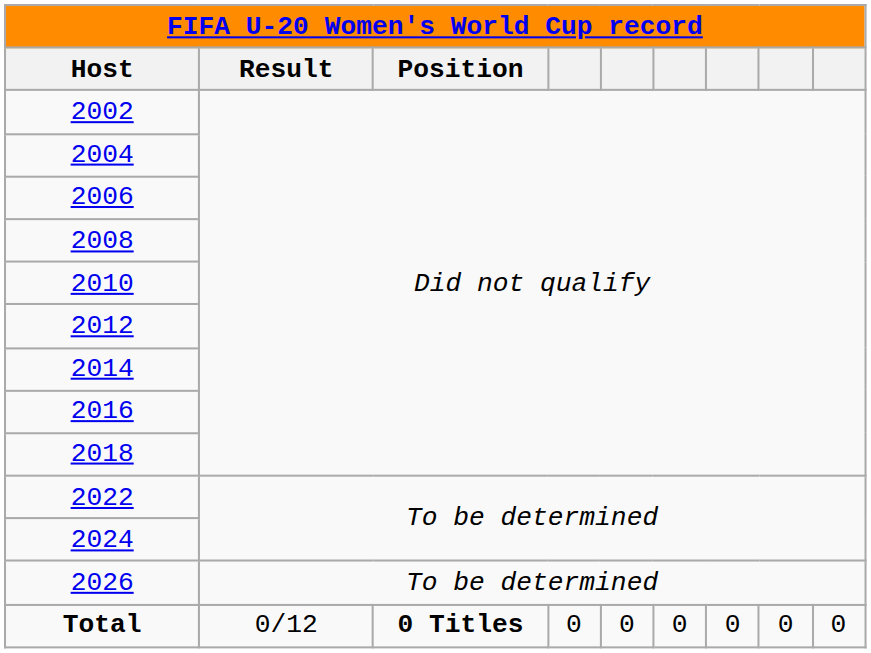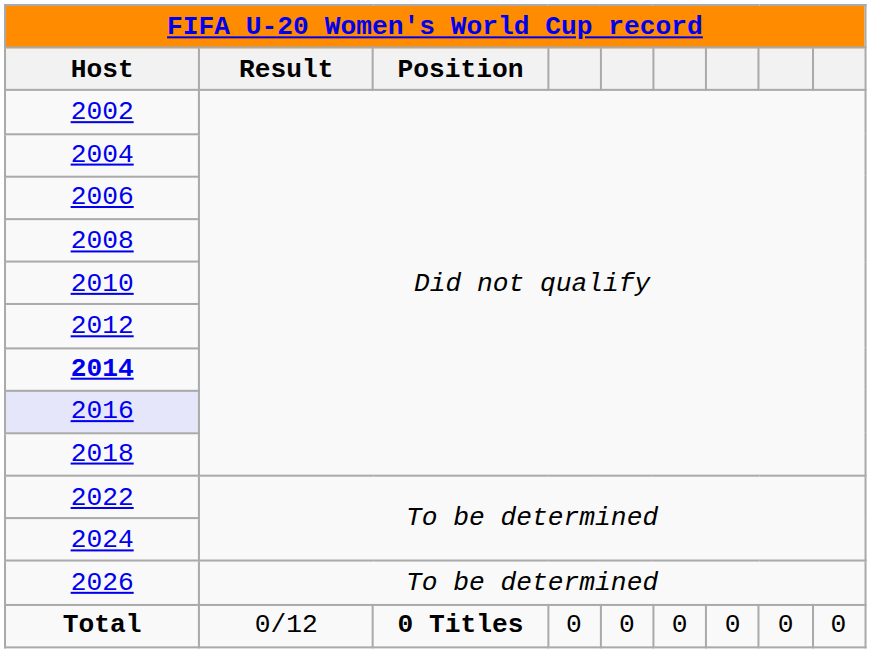(102, 369) normal -> (102, 369) bold
(102, 412) no background -> (102, 412) lavender background
